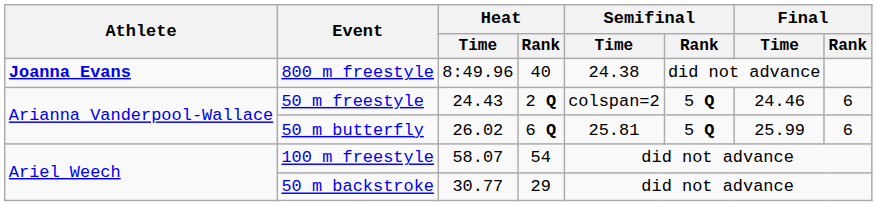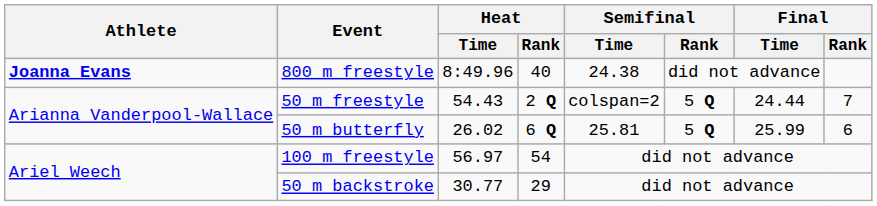(478, 101) 24.43 -> (478, 101) 54.43
(780, 101) 24.46 -> (780, 101) 24.44
(848, 101) 6 -> (848, 101) 7
(478, 158) 58.07 -> (478, 158) 56.97
